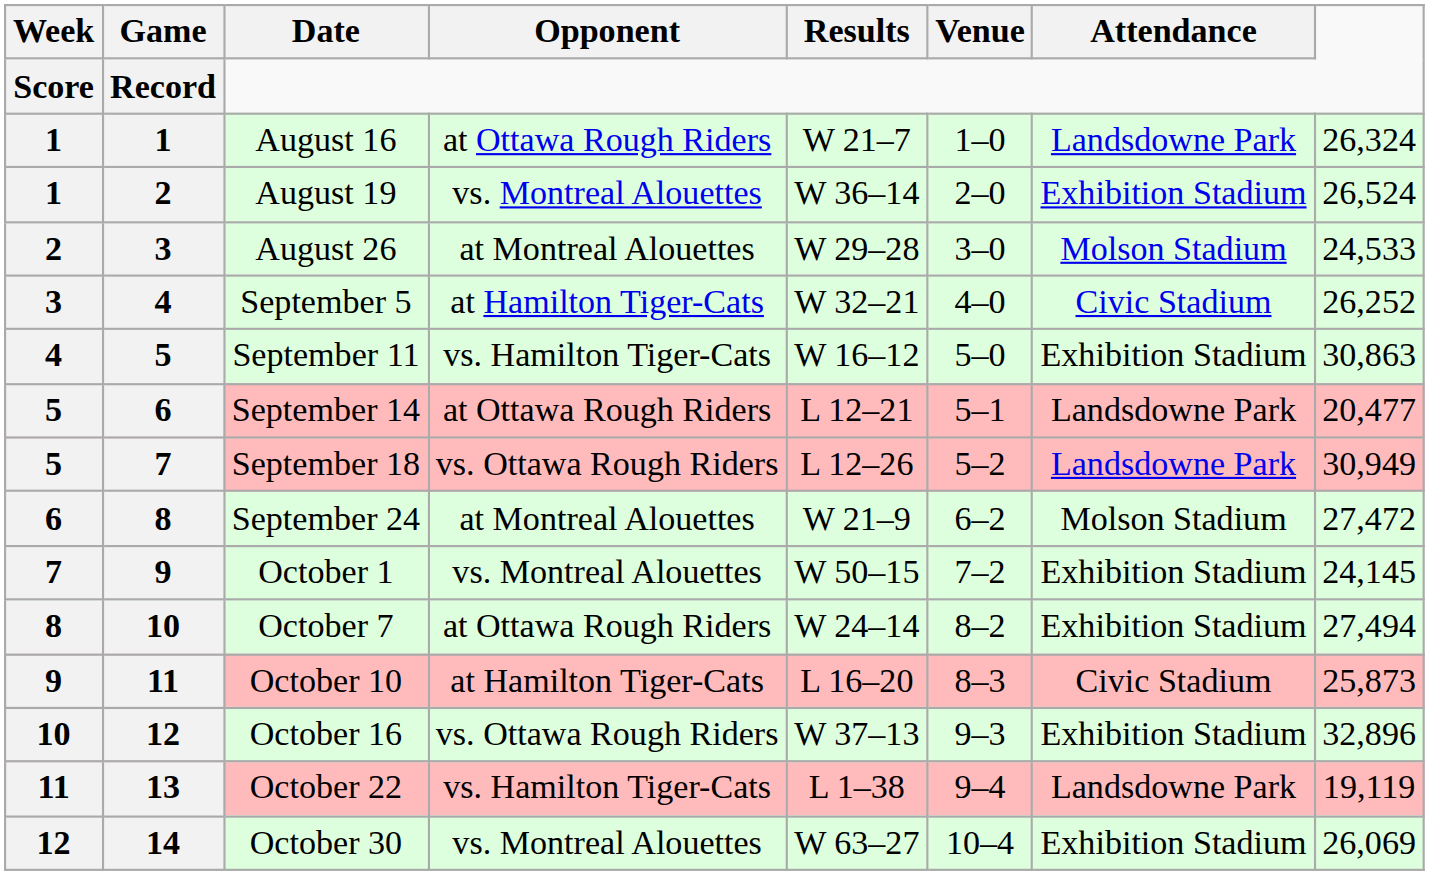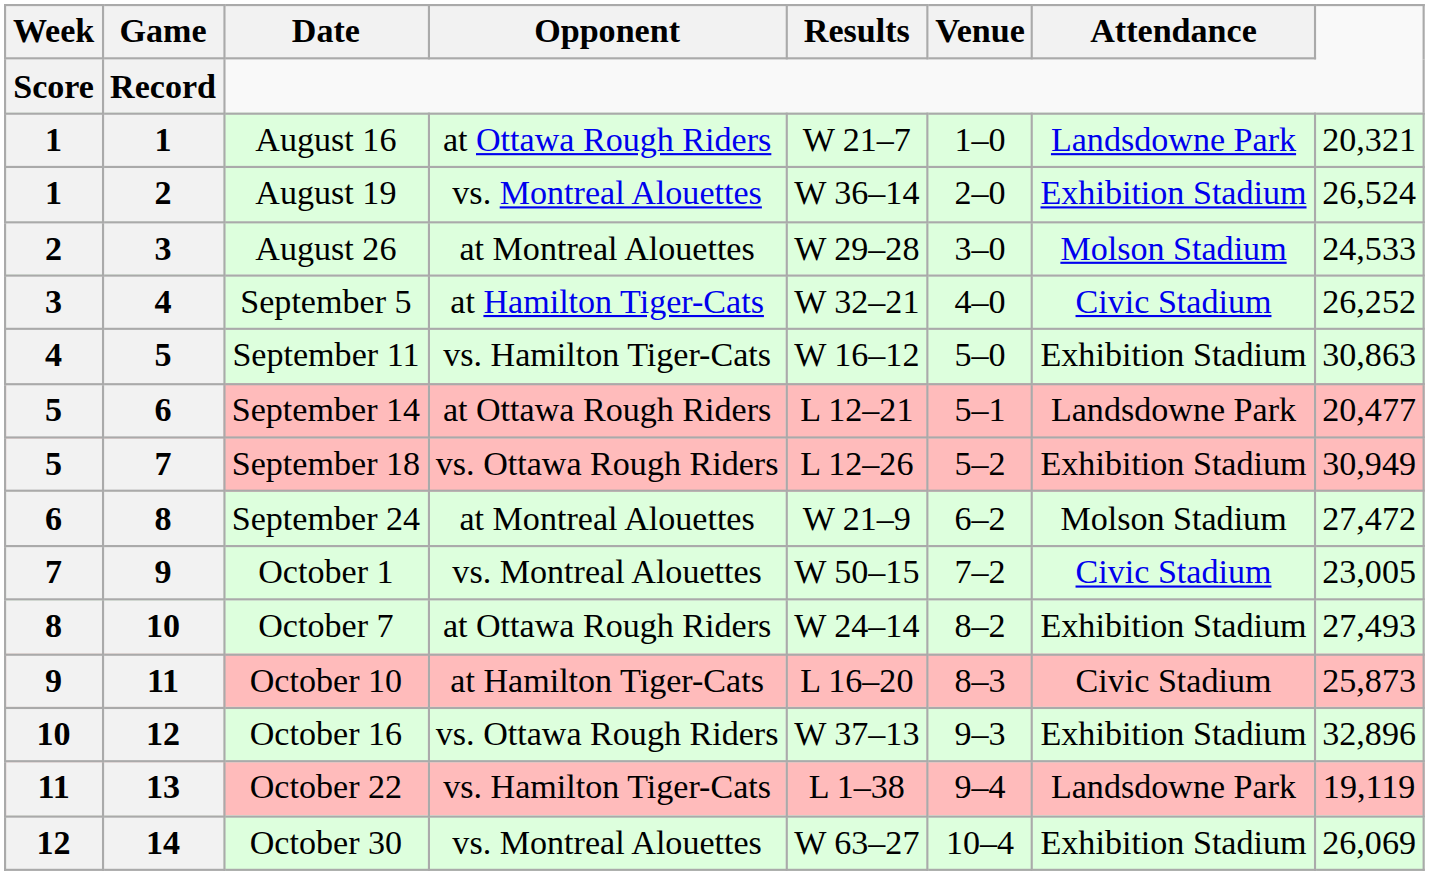(1369, 139) 26,324 -> (1369, 139) 20,321
(1174, 463) Landsdowne Park -> (1174, 463) Exhibition Stadium
(1174, 572) Exhibition Stadium -> (1174, 572) Civic Stadium
(1369, 572) 24,145 -> (1369, 572) 23,005
(1369, 626) 27,494 -> (1369, 626) 27,493
